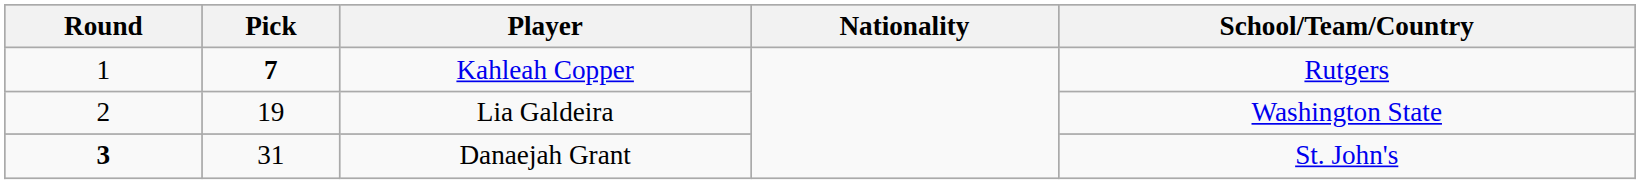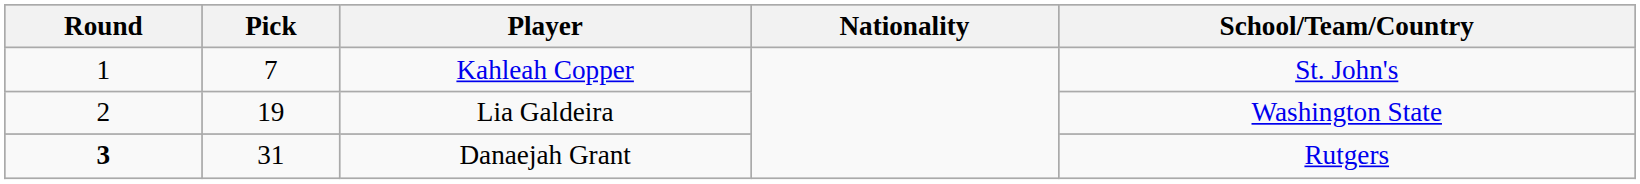(271, 69) bold -> (271, 69) normal
(1347, 69) Rutgers -> (1347, 69) St. John's
(1347, 155) St. John's -> (1347, 155) Rutgers
